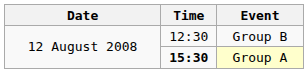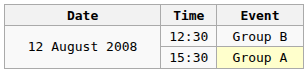(189, 57) bold -> (189, 57) normal
